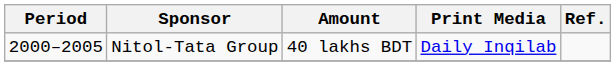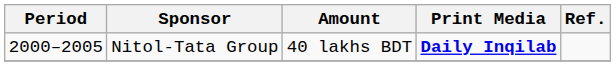(488, 47) normal -> (488, 47) bold
